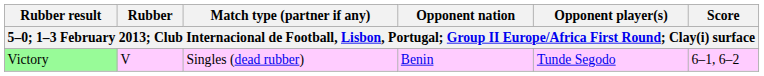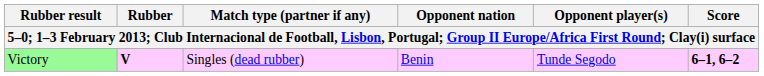(125, 59) normal -> (125, 59) bold
(715, 59) normal -> (715, 59) bold
